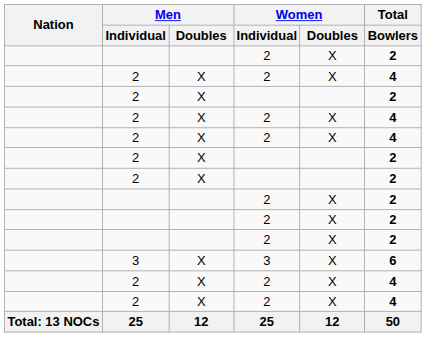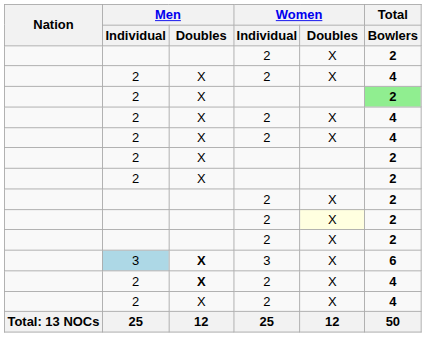(393, 97) no background -> (393, 97) lightgreen background
(332, 220) no background -> (332, 220) lightyellow background
(136, 261) no background -> (136, 261) lightblue background
(201, 261) normal -> (201, 261) bold
(201, 281) normal -> (201, 281) bold
